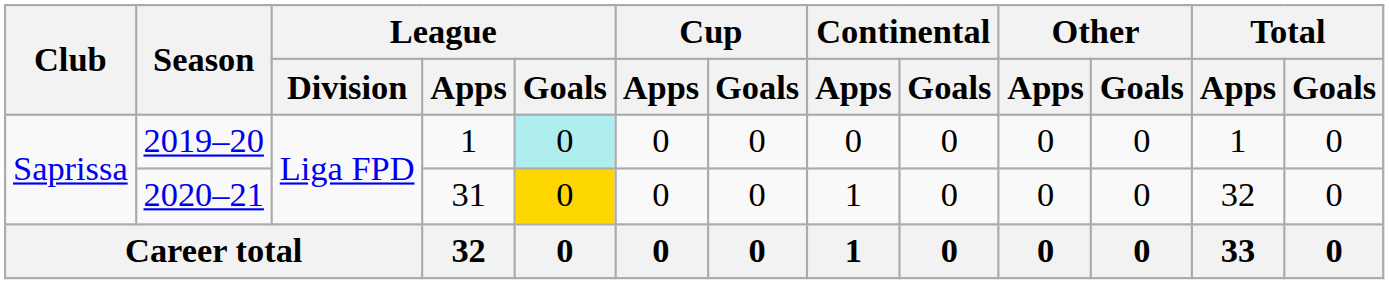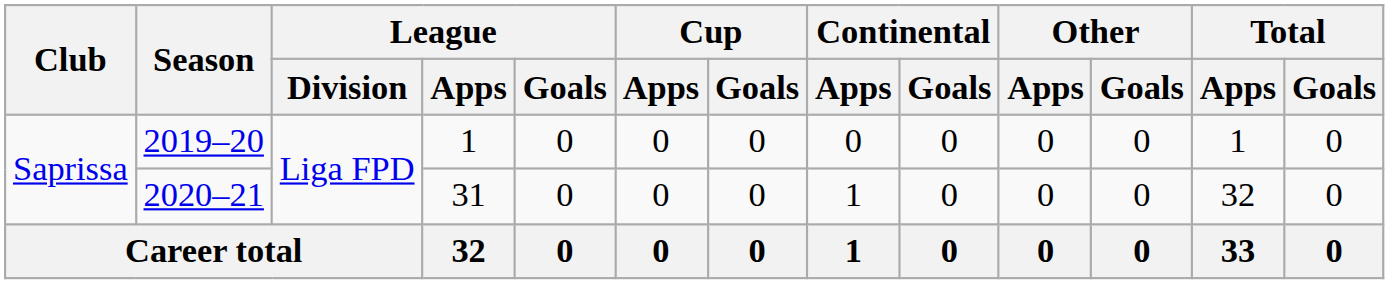(565, 140) paleturquoise background -> (565, 140) no background
(565, 195) gold background -> (565, 195) no background
